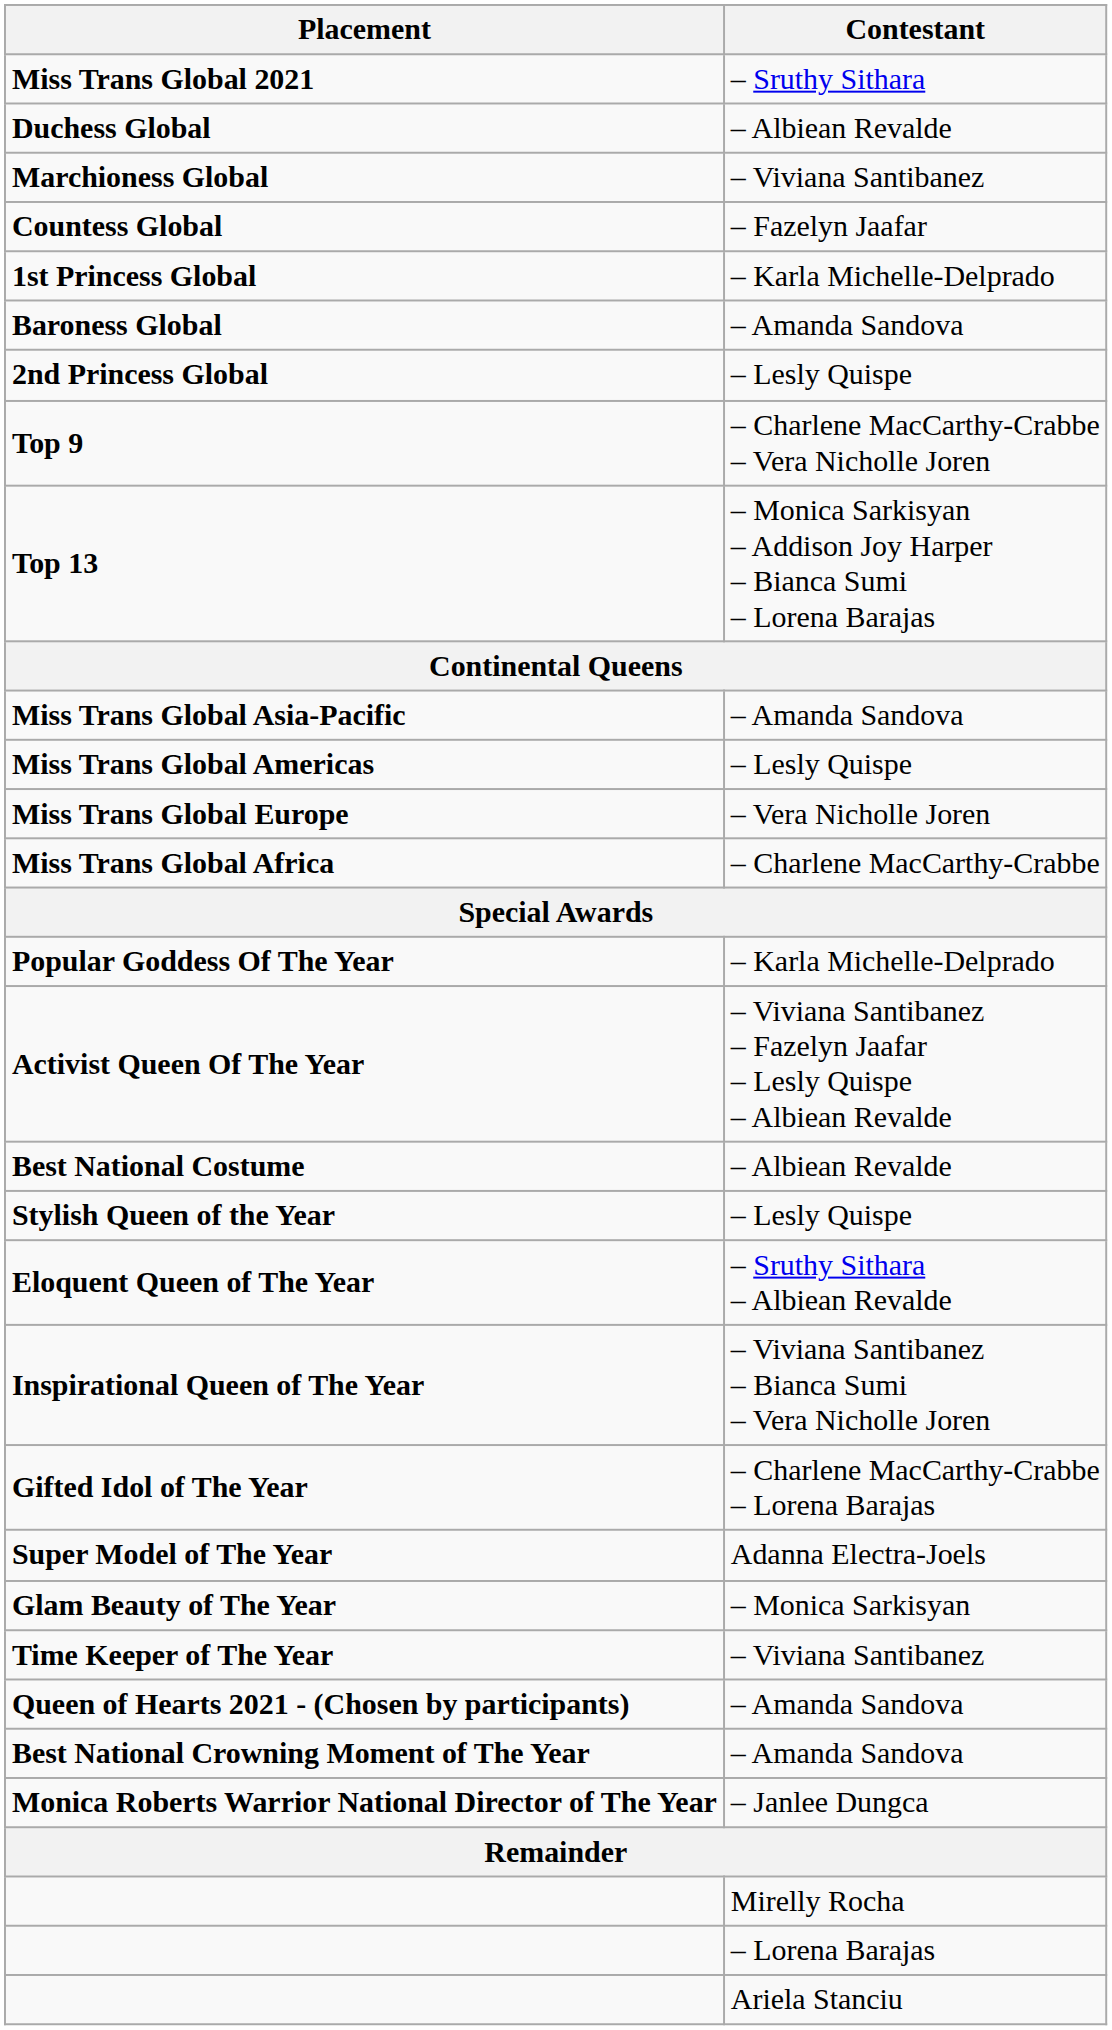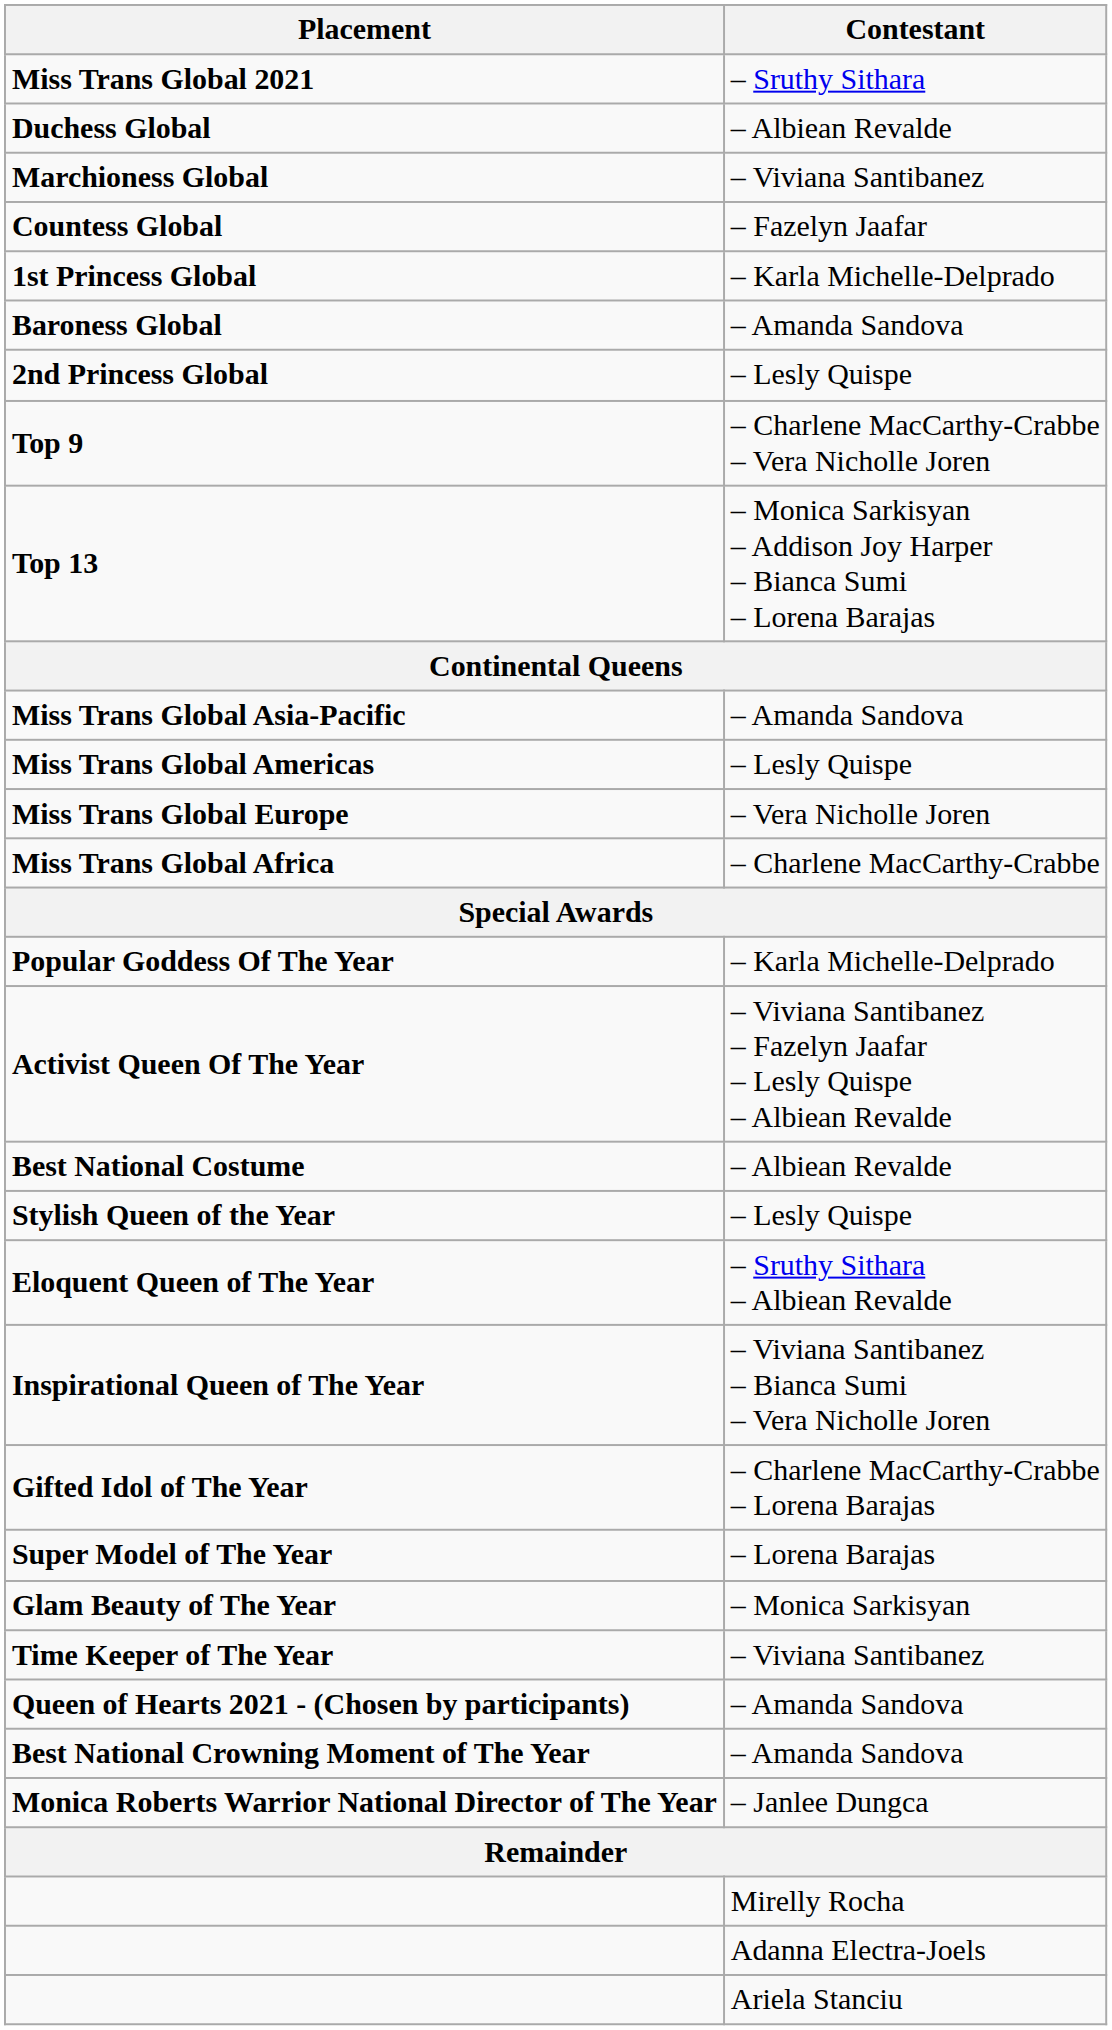(858, 1555) Adanna Electra-Joels -> (833, 1555) – Lorena Barajas
(833, 1950) – Lorena Barajas -> (858, 1950) Adanna Electra-Joels
